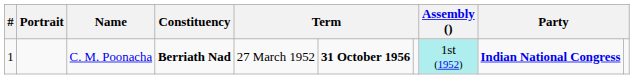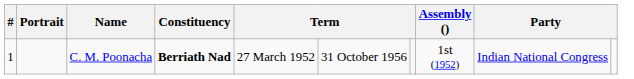(366, 56) bold -> (364, 56) normal
(448, 56) paleturquoise background -> (445, 56) no background
(551, 56) bold -> (543, 56) normal
